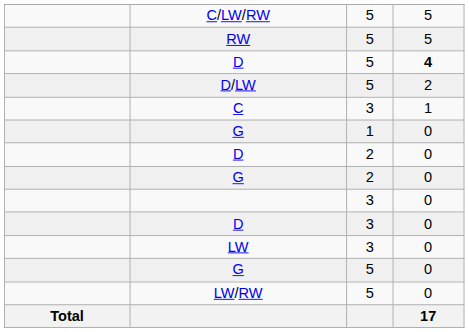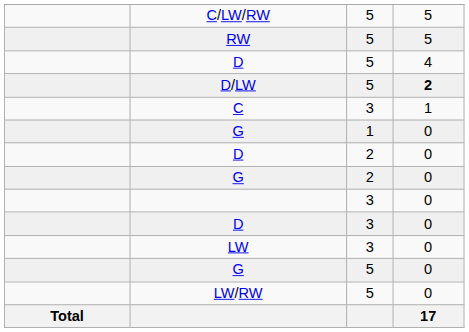(428, 62) bold -> (428, 62) normal
(428, 85) normal -> (428, 85) bold
